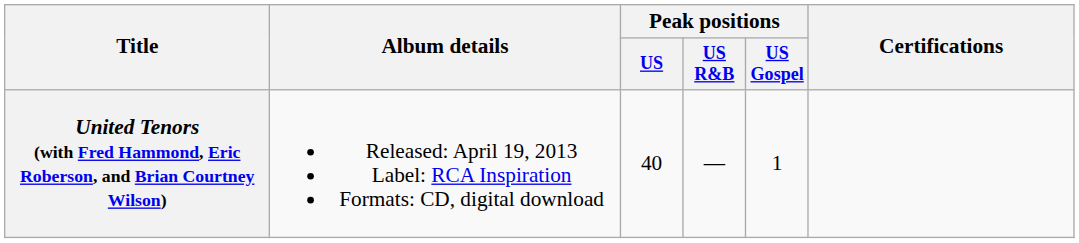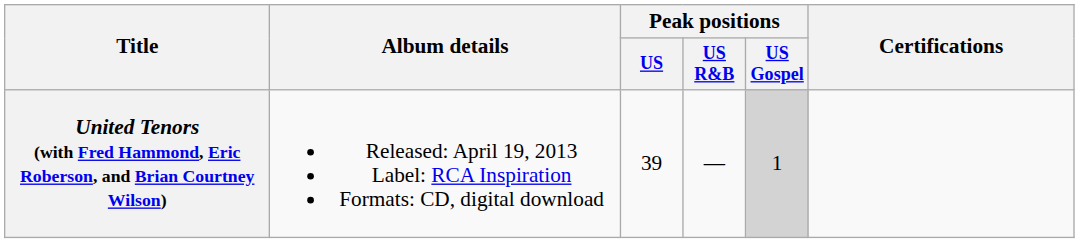(652, 163) 40 -> (652, 163) 39
(777, 163) no background -> (777, 163) lightgrey background
